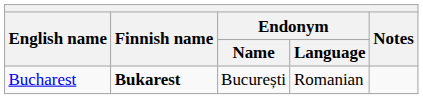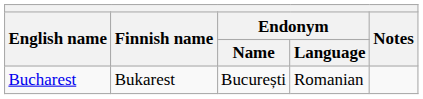(148, 79) bold -> (145, 79) normal
